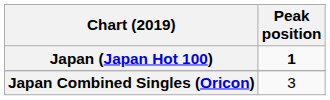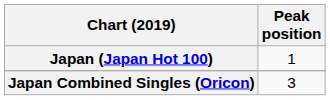(292, 58) bold -> (292, 58) normal
